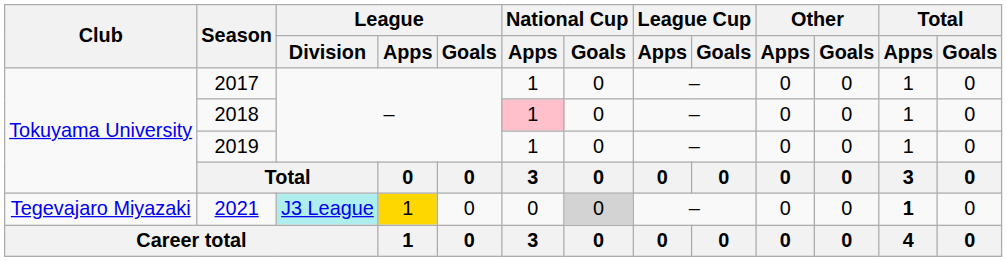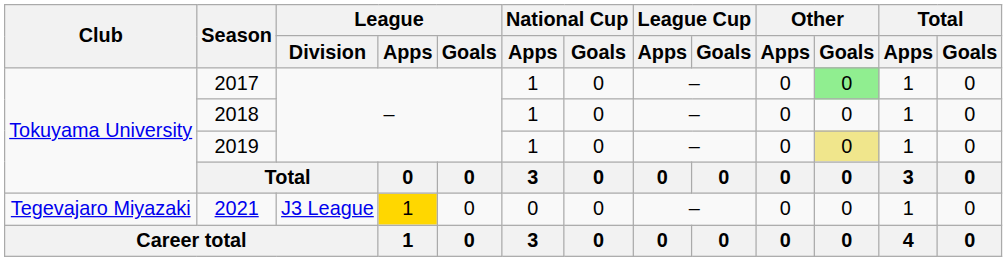(847, 83) no background -> (847, 83) lightgreen background
(533, 114) pink background -> (533, 114) no background
(847, 146) no background -> (847, 146) khaki background
(327, 209) paleturquoise background -> (327, 209) no background
(599, 209) lightgrey background -> (599, 209) no background
(908, 209) bold -> (908, 209) normal
